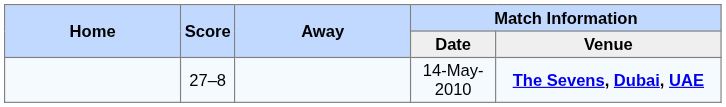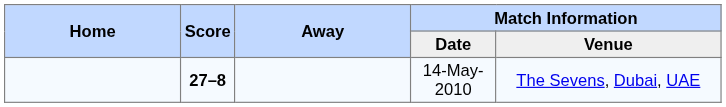(208, 80) normal -> (208, 80) bold
(608, 80) bold -> (608, 80) normal
